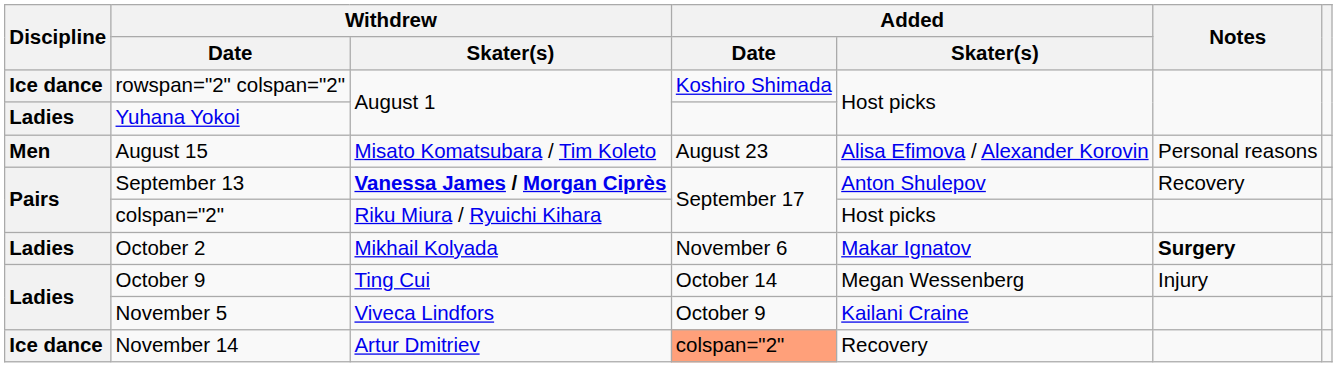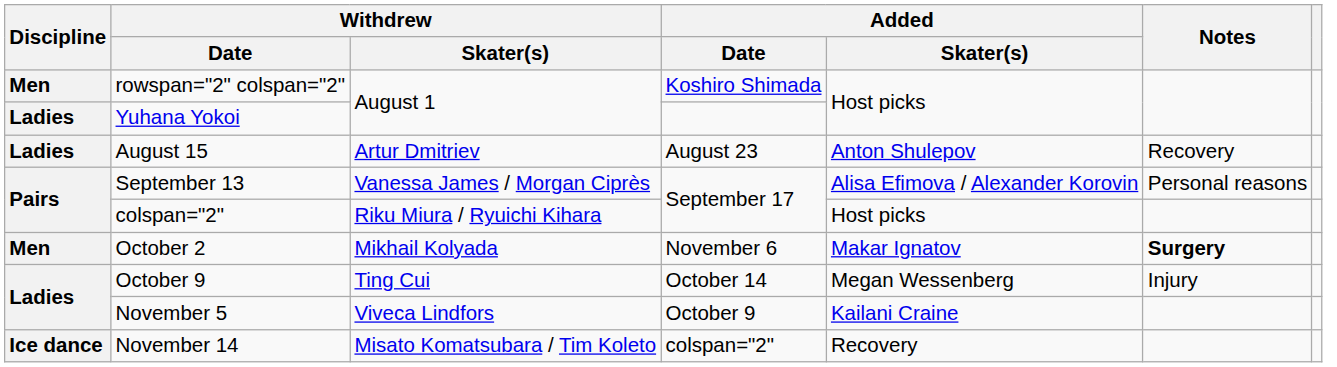(56, 85) Ice dance -> (30, 85) Men
(30, 150) Men -> (42, 150) Ladies
(505, 150) Misato Komatsubara / Tim Koleto -> (417, 150) Artur Dmitriev
(995, 150) Alisa Efimova / Alexander Korovin -> (903, 150) Anton Shulepov
(1238, 150) Personal reasons -> (1191, 150) Recovery
(510, 183) bold -> (502, 183) normal
(914, 183) Anton Shulepov -> (985, 183) Alisa Efimova / Alexander Korovin
(1201, 183) Recovery -> (1227, 183) Personal reasons
(42, 248) Ladies -> (30, 248) Men
(417, 345) Artur Dmitriev -> (505, 345) Misato Komatsubara / Tim Koleto
(730, 345) lightsalmon background -> (720, 345) no background
